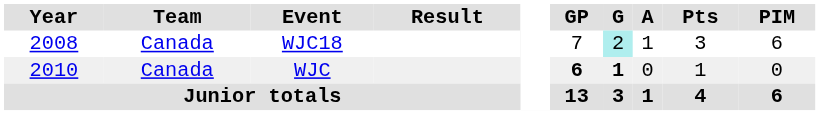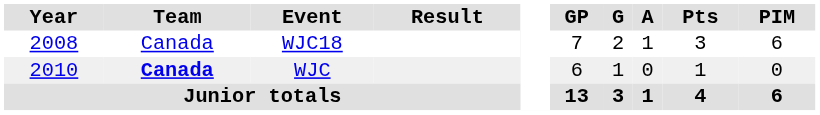(618, 44) paleturquoise background -> (618, 44) no background
(177, 70) normal -> (177, 70) bold
(577, 70) bold -> (577, 70) normal
(618, 70) bold -> (618, 70) normal
